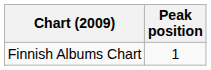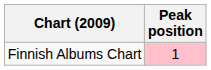(175, 53) no background -> (175, 53) pink background
